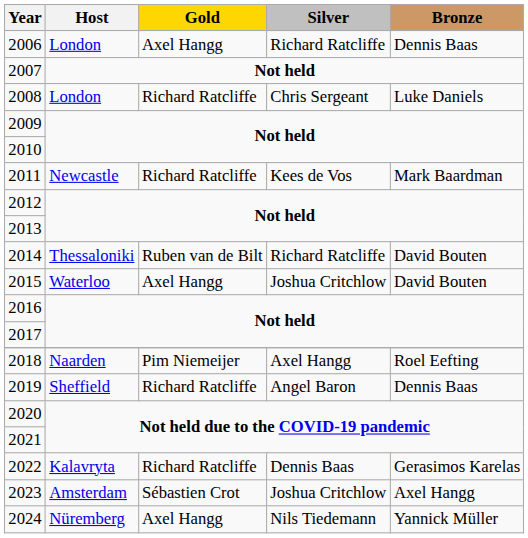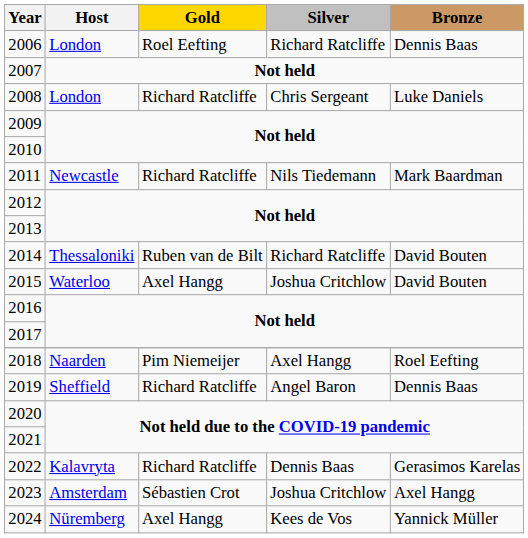(182, 44) Axel Hangg -> (184, 44) Roel Eefting
(311, 176) Kees de Vos -> (323, 176) Nils Tiedemann
(323, 519) Nils Tiedemann -> (311, 519) Kees de Vos
